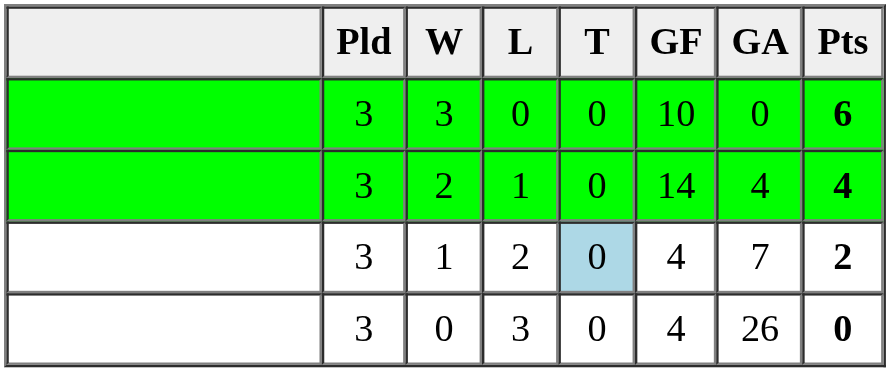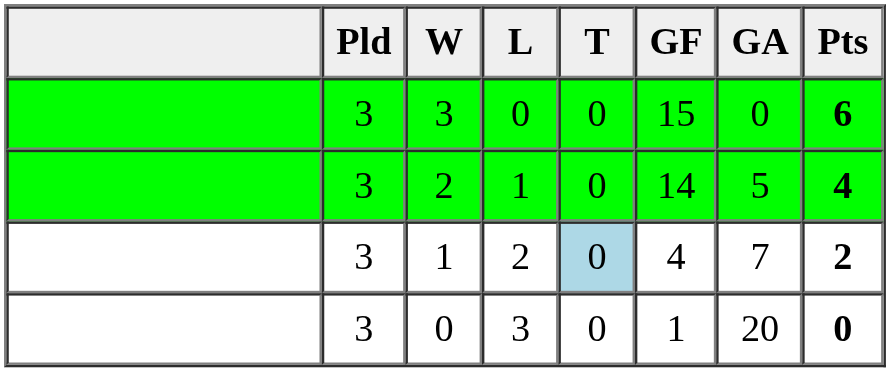(676, 113) 10 -> (676, 113) 15
(760, 184) 4 -> (760, 184) 5
(676, 328) 4 -> (676, 328) 1
(760, 328) 26 -> (760, 328) 20
